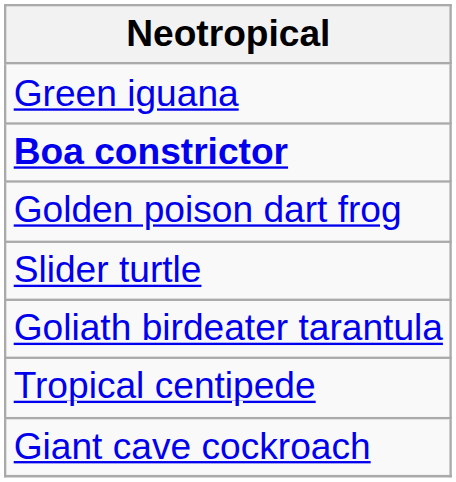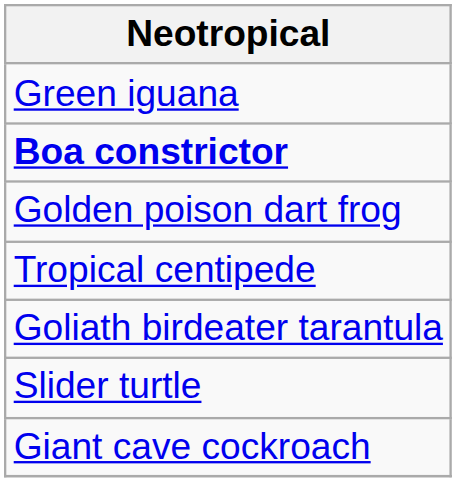(108, 269) Slider turtle -> (165, 269) Tropical centipede
(165, 387) Tropical centipede -> (108, 387) Slider turtle
